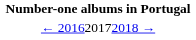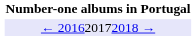(98, 27) no background -> (98, 27) lavender background
